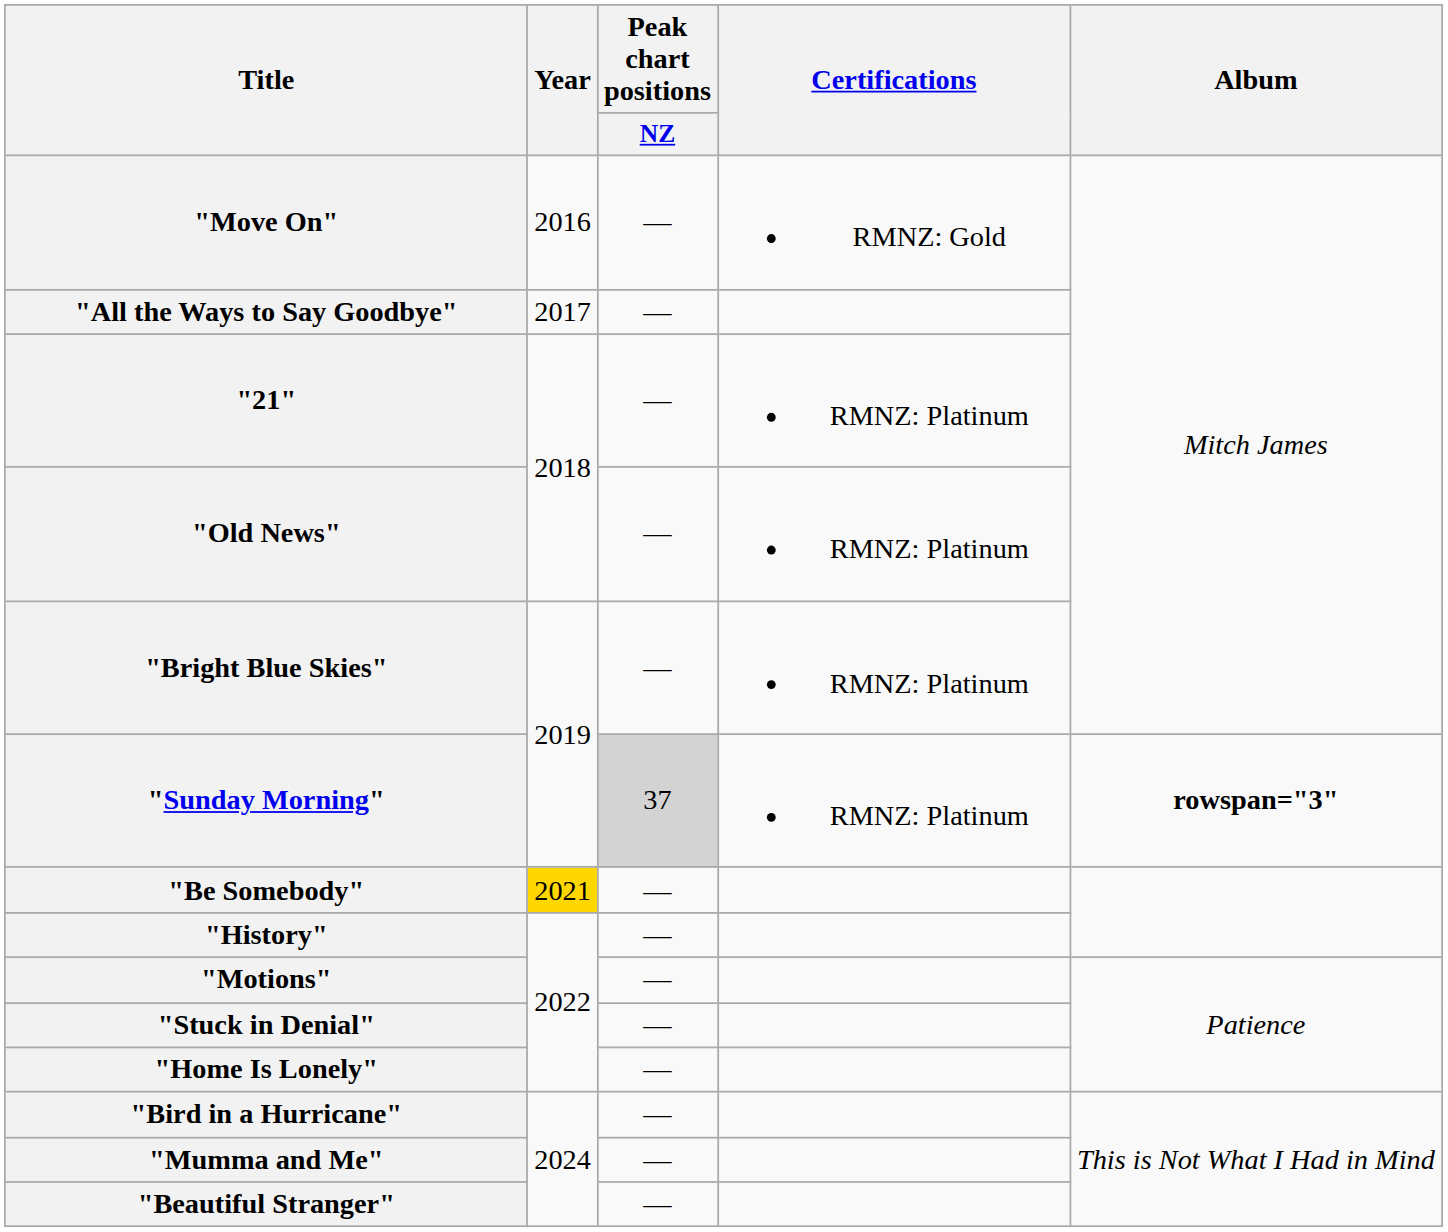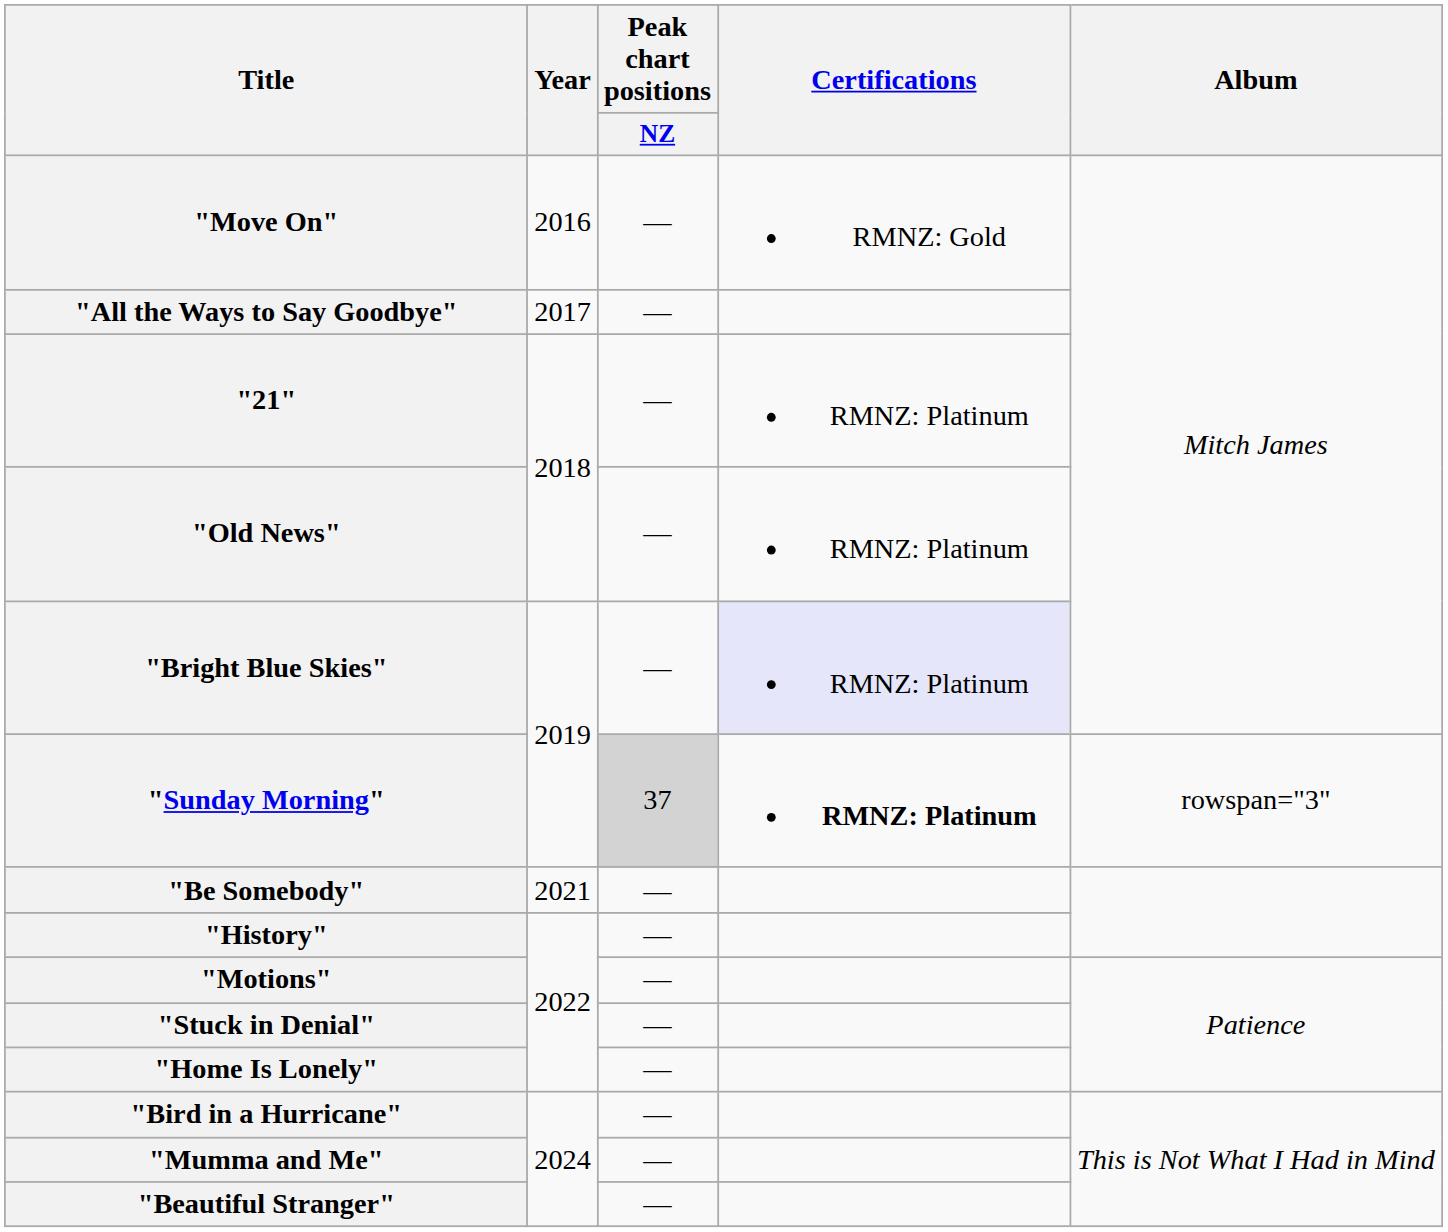(894, 683) no background -> (894, 683) lavender background
(894, 817) normal -> (894, 817) bold
(1256, 800) bold -> (1256, 800) normal
(563, 889) gold background -> (563, 889) no background
